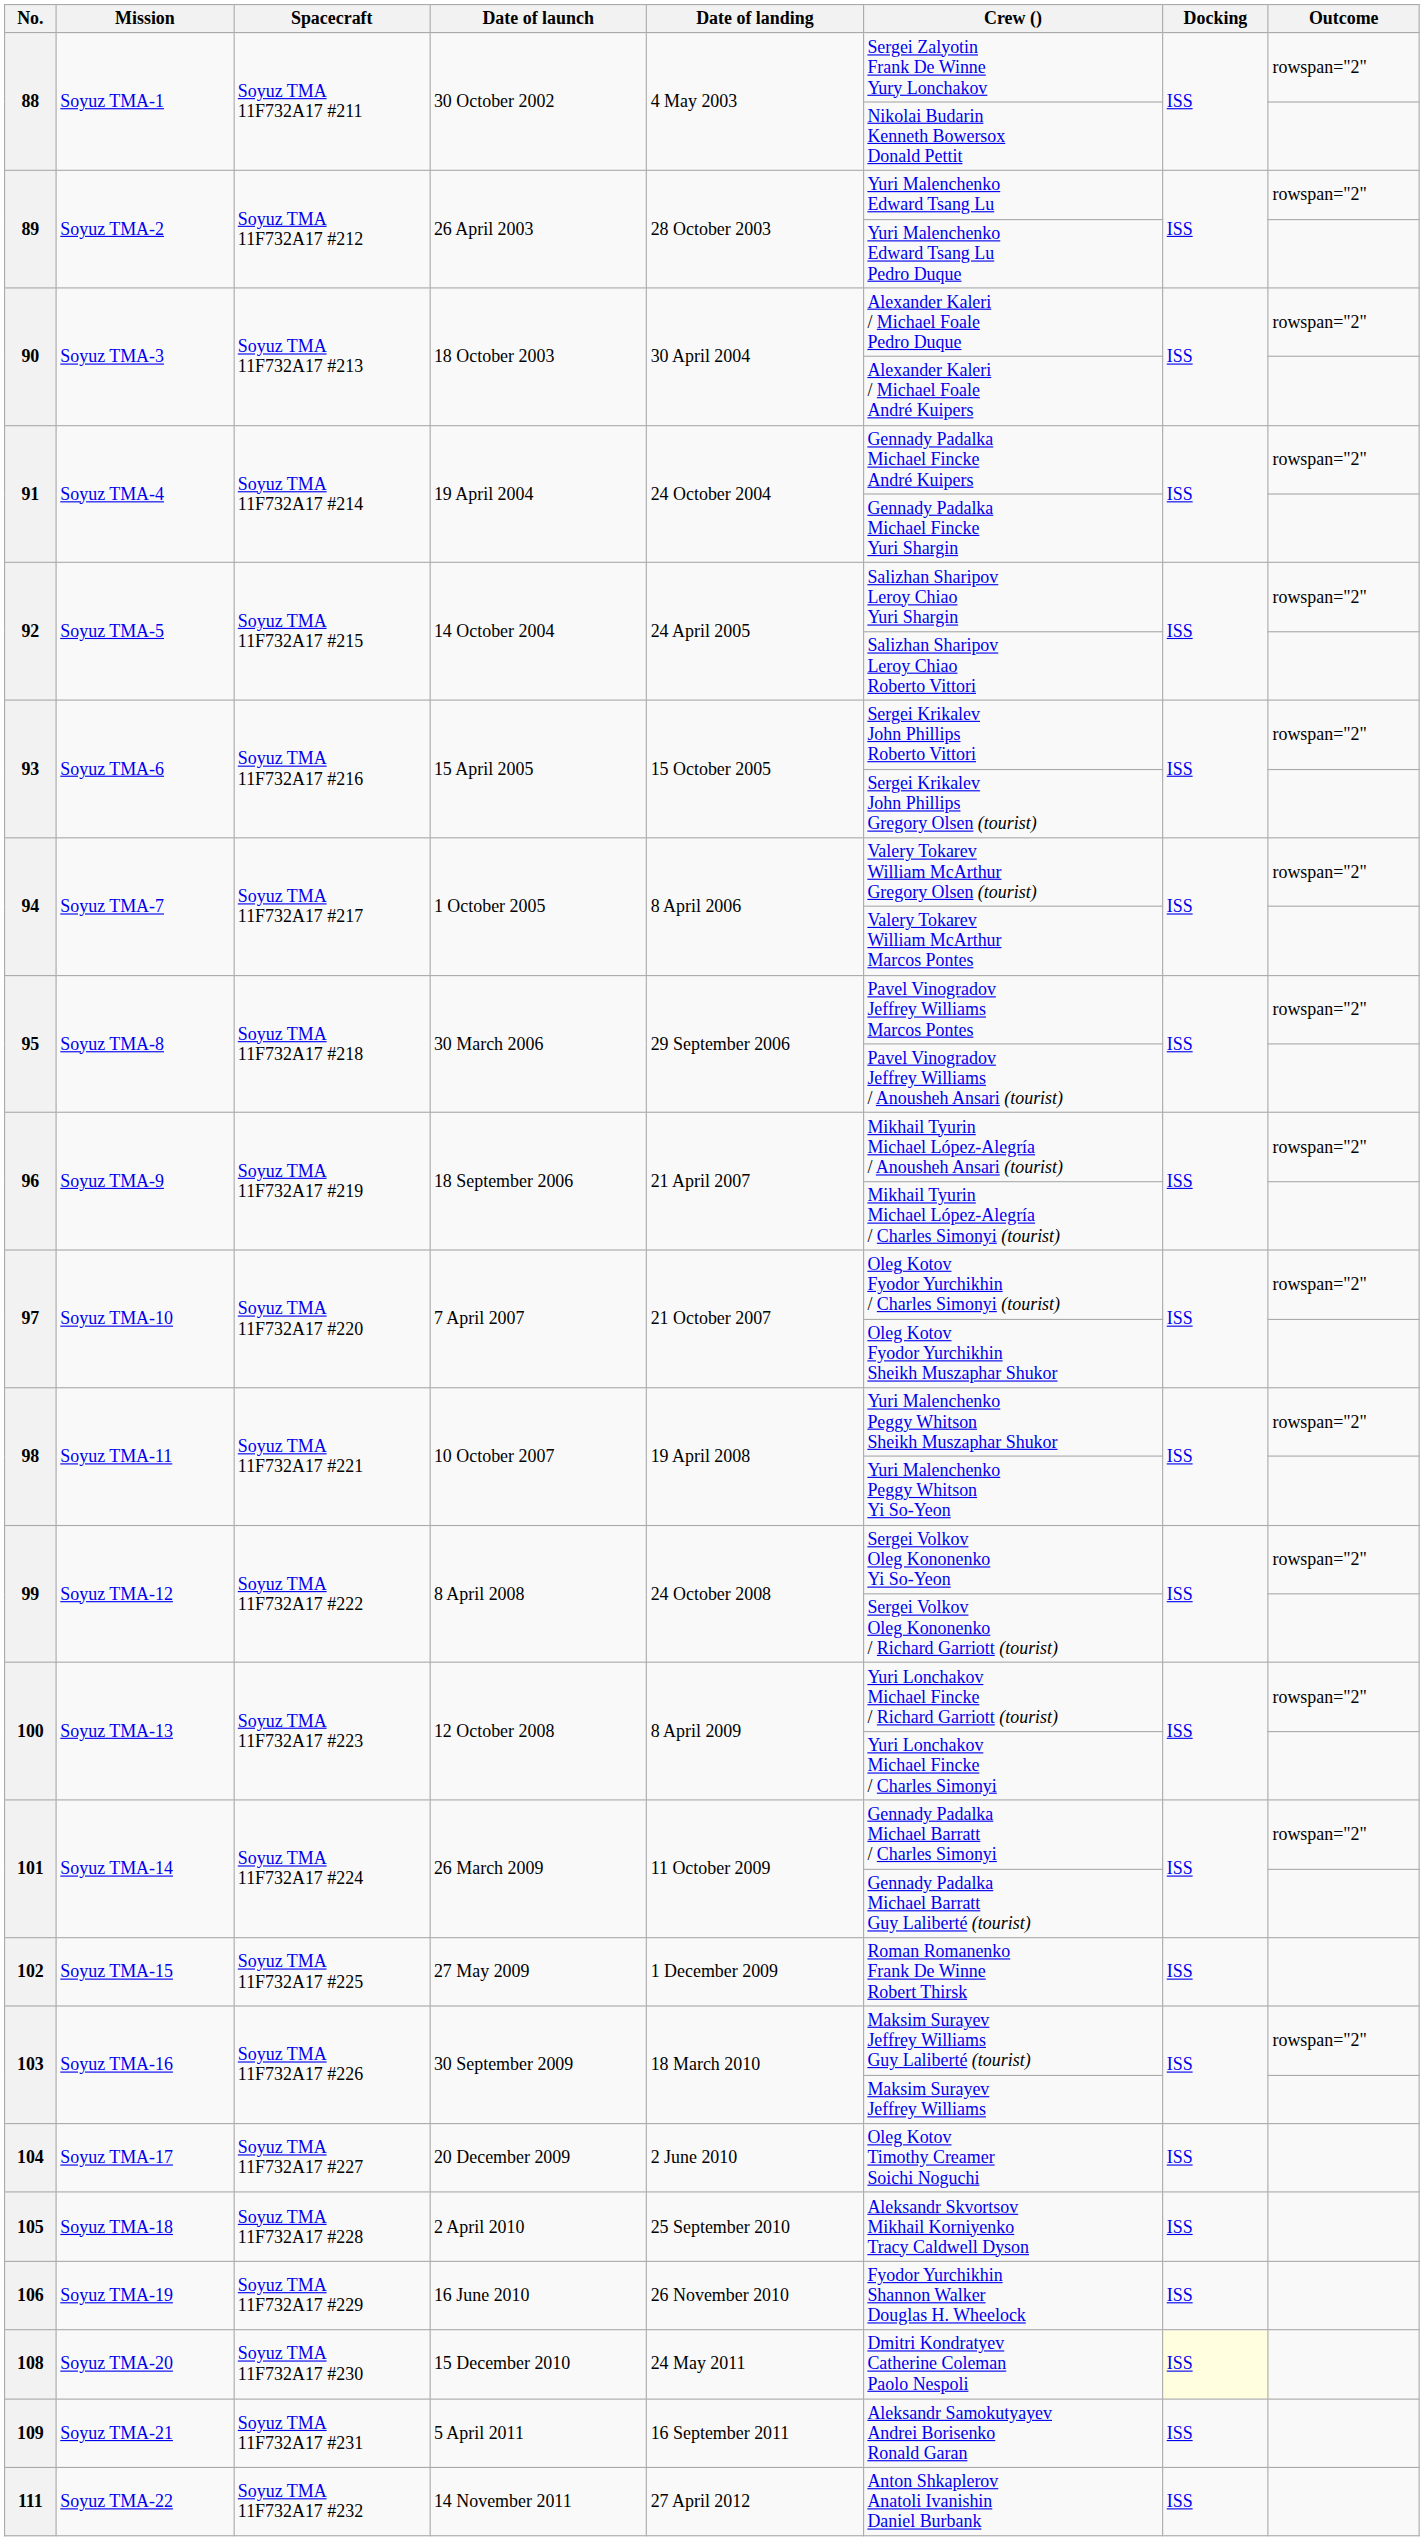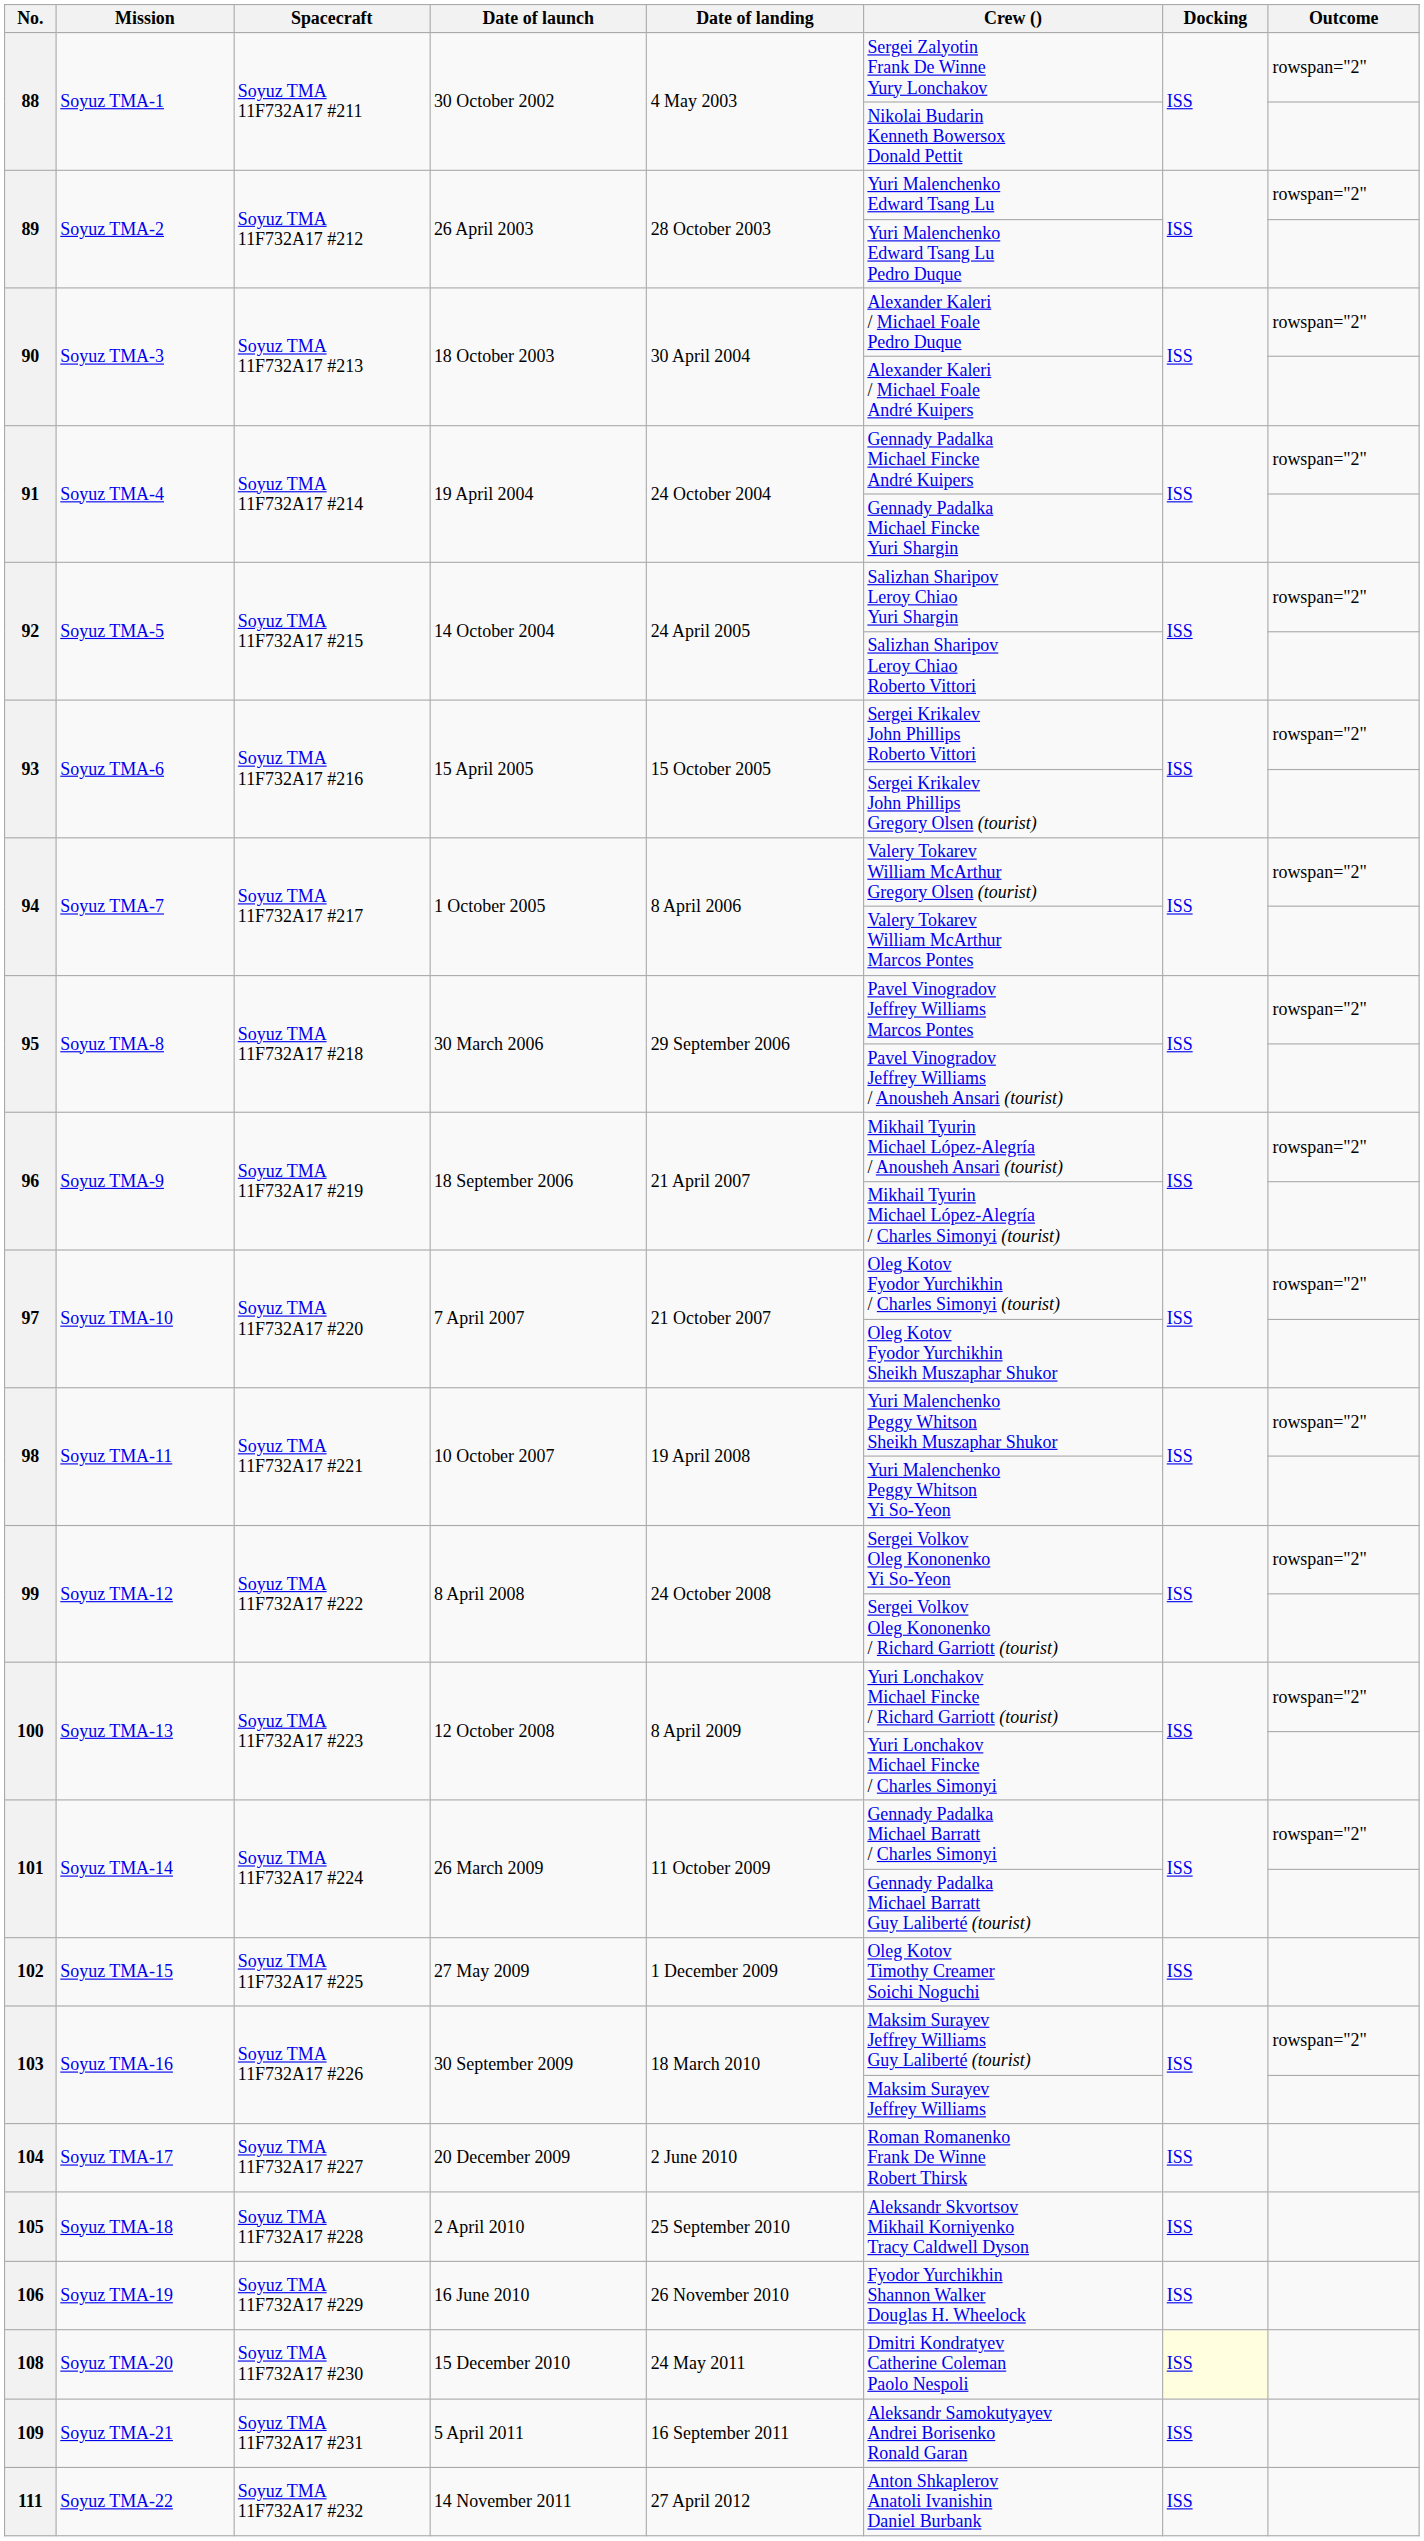(939, 1971) Roman Romanenko Frank De Winne Robert Thirsk -> (931, 1971) Oleg Kotov Timothy Creamer Soichi Noguchi
(931, 2157) Oleg Kotov Timothy Creamer Soichi Noguchi -> (939, 2157) Roman Romanenko Frank De Winne Robert Thirsk
